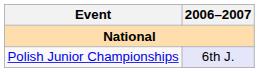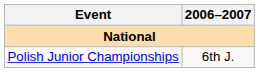(218, 57) lavender background -> (218, 57) no background
